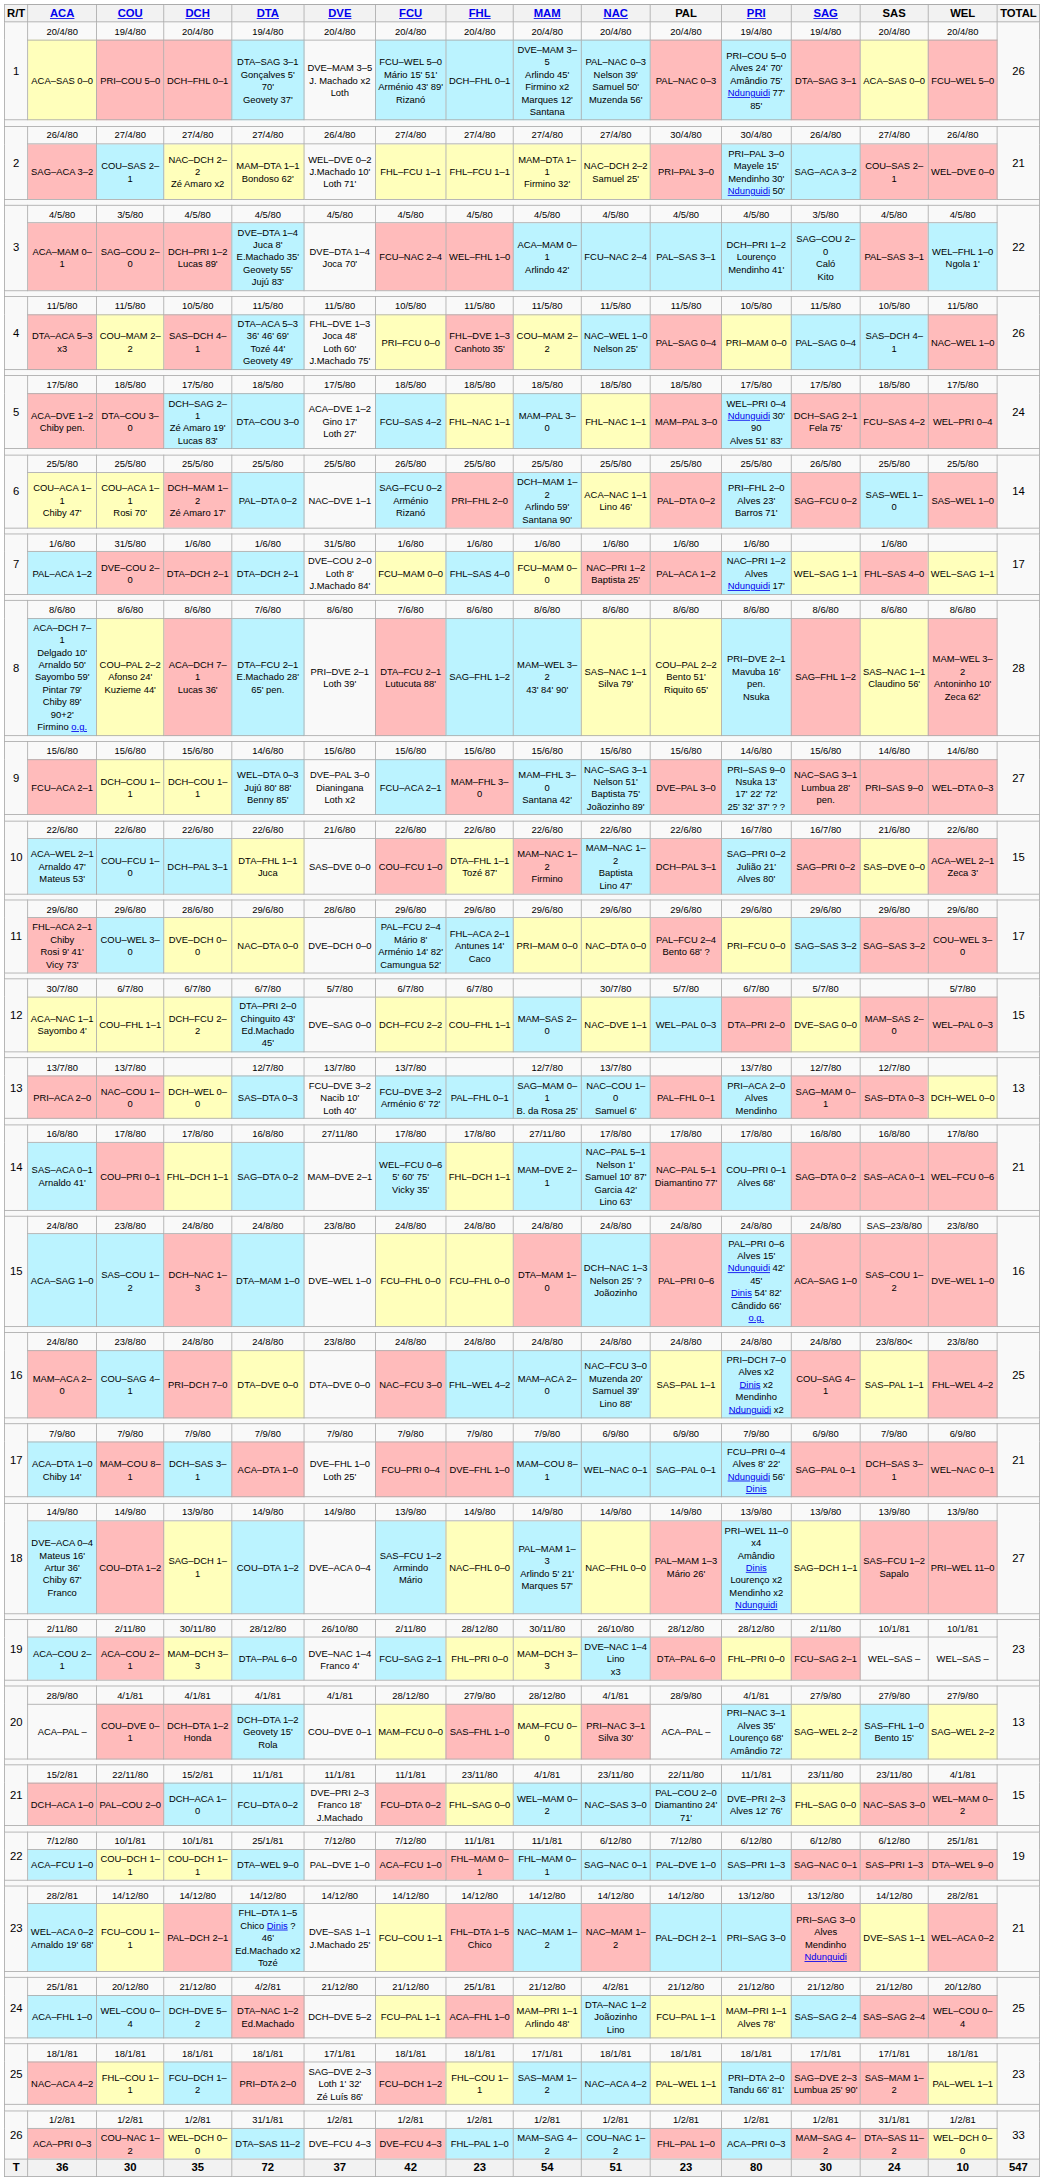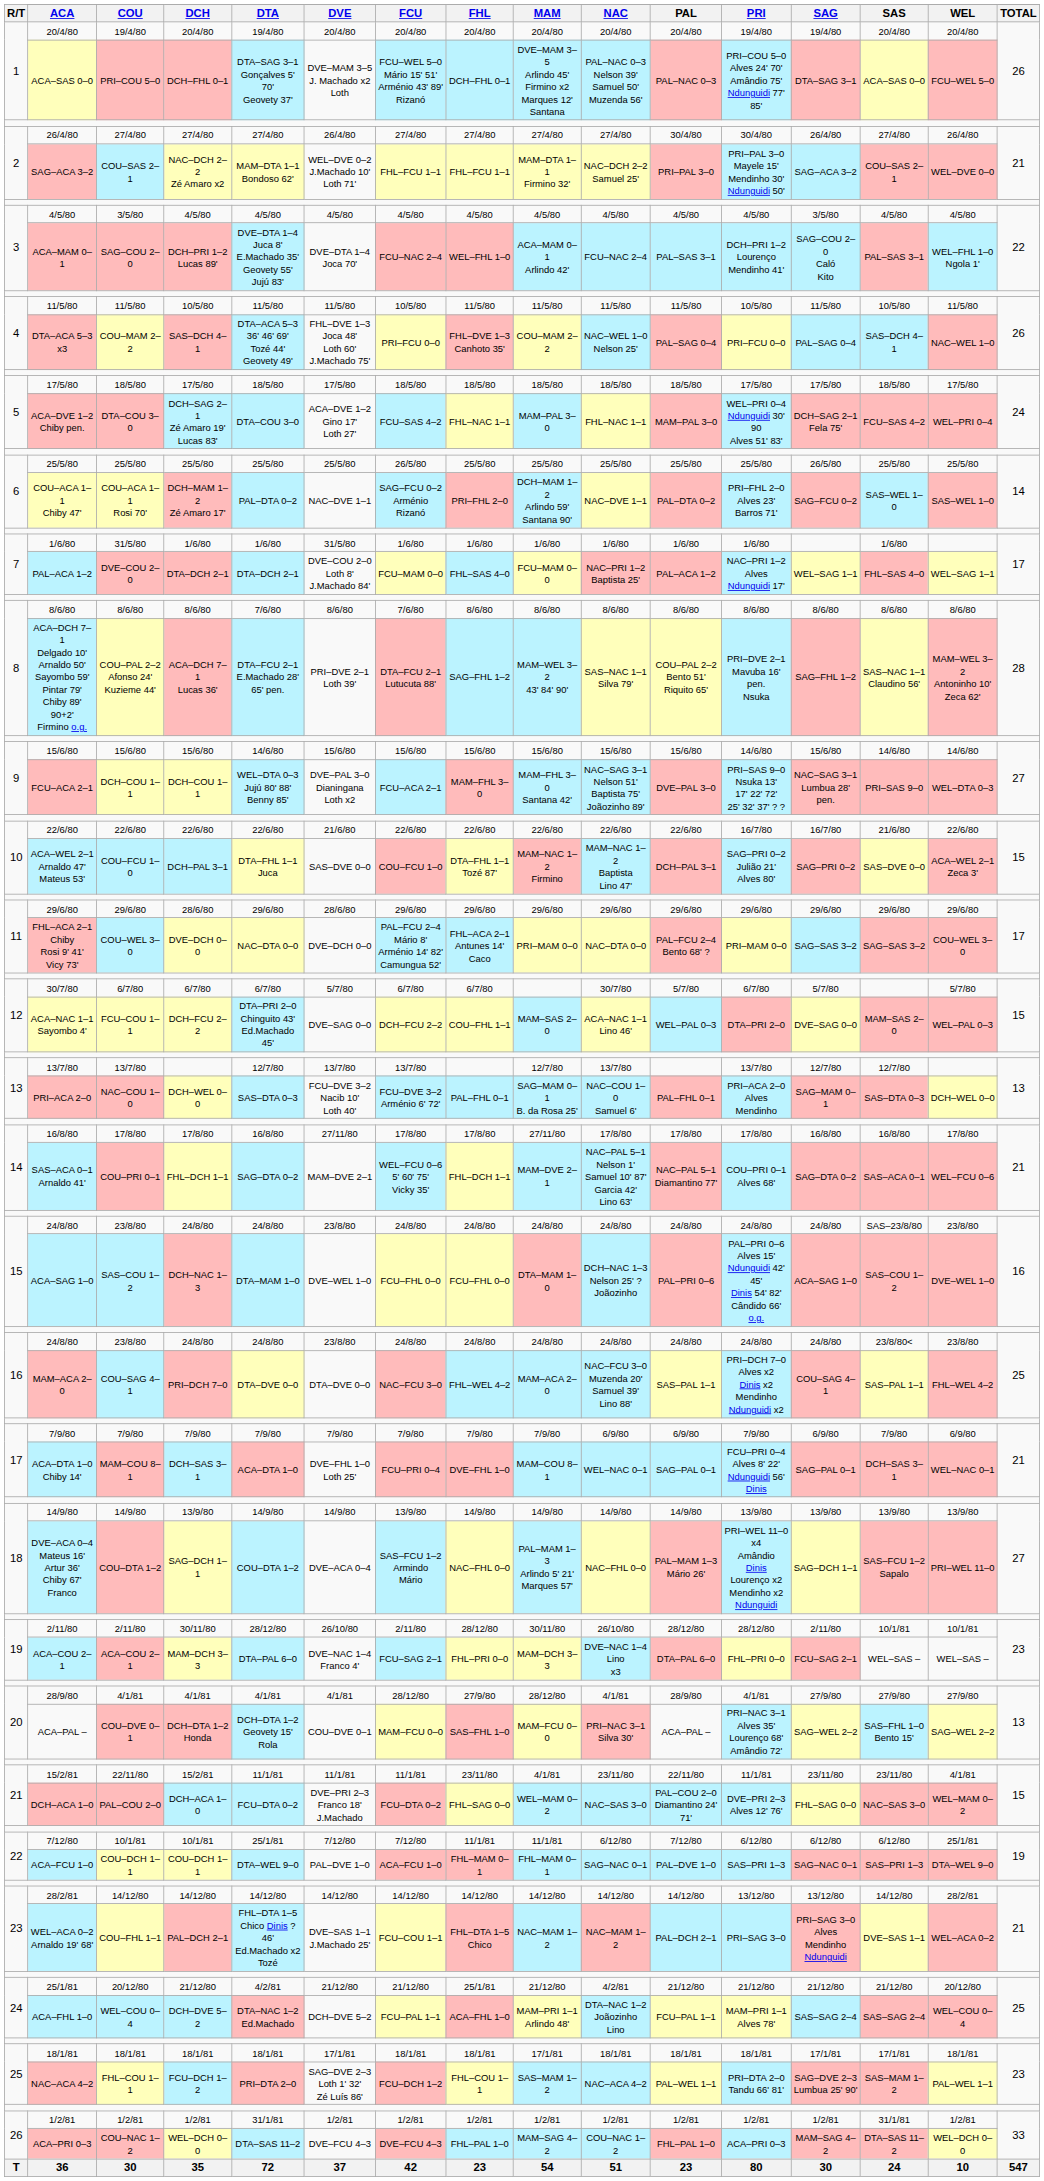(756, 343) PRI–MAM 0–0 -> (756, 343) PRI–FCU 0–0
(616, 501) ACA–NAC 1–1 Lino 46' -> (616, 501) NAC–DVE 1–1
(756, 946) PRI–FCU 0–0 -> (756, 946) PRI–MAM 0–0
(130, 1025) COU–FHL 1–1 -> (130, 1025) FCU–COU 1–1
(616, 1025) NAC–DVE 1–1 -> (616, 1025) ACA–NAC 1–1 Lino 46'
(130, 1938) FCU–COU 1–1 -> (130, 1938) COU–FHL 1–1
